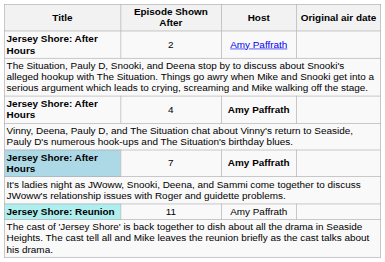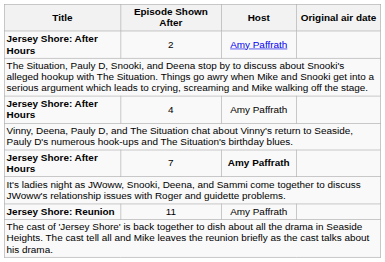(259, 109) bold -> (259, 109) normal
(52, 163) lightblue background -> (52, 163) no background
(61, 211) paleturquoise background -> (61, 211) no background
